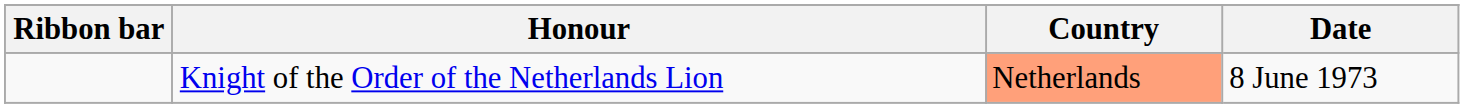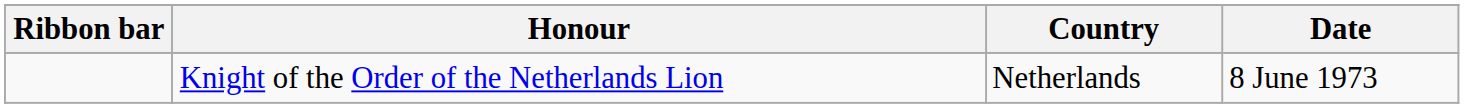(1067, 77) lightsalmon background -> (1067, 77) no background
